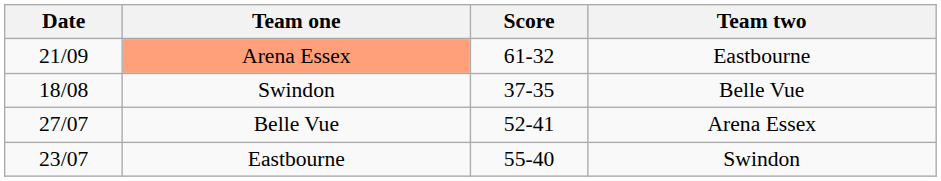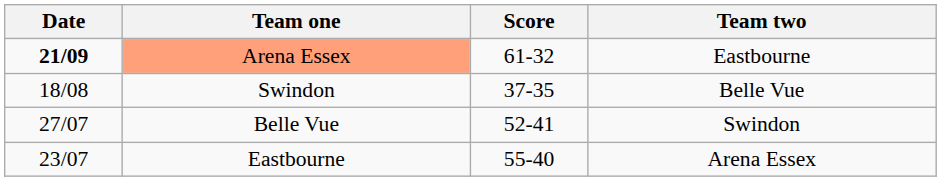(64, 55) normal -> (64, 55) bold
(762, 124) Arena Essex -> (762, 124) Swindon
(762, 158) Swindon -> (762, 158) Arena Essex
